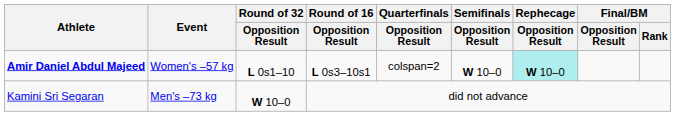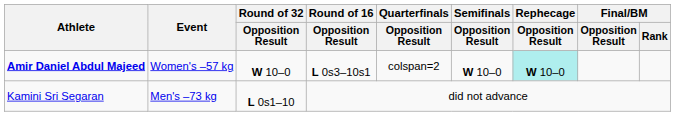(271, 72) L 0s1–10 -> (271, 72) W 10–0
(271, 103) W 10–0 -> (271, 103) L 0s1–10
